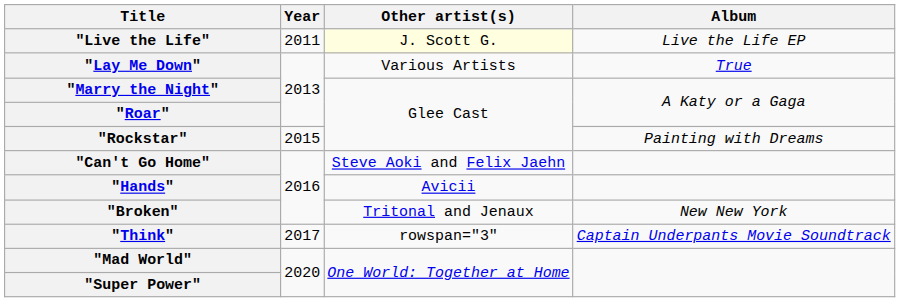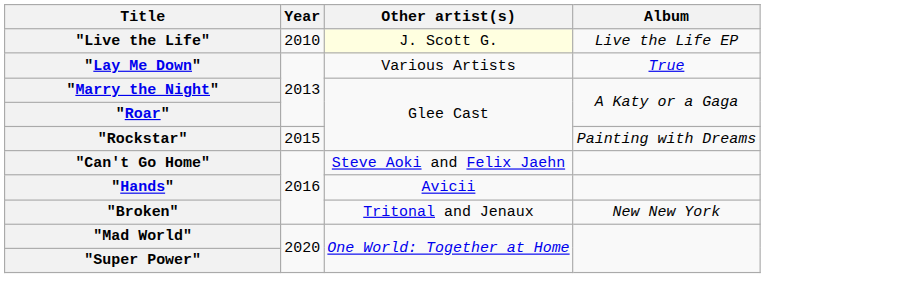(302, 41) 2011 -> (302, 41) 2010
- row: (143, 236)
